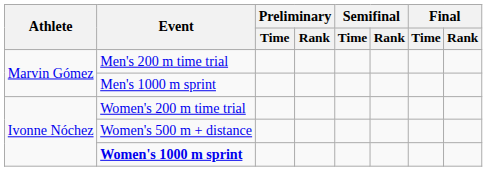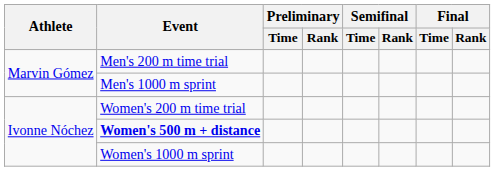(176, 131) normal -> (180, 131) bold
(171, 154) bold -> (167, 154) normal
